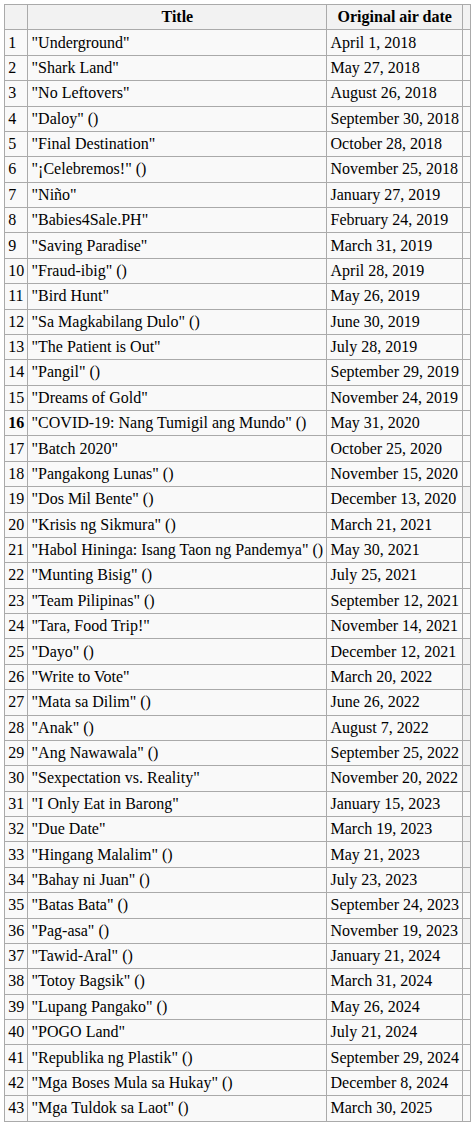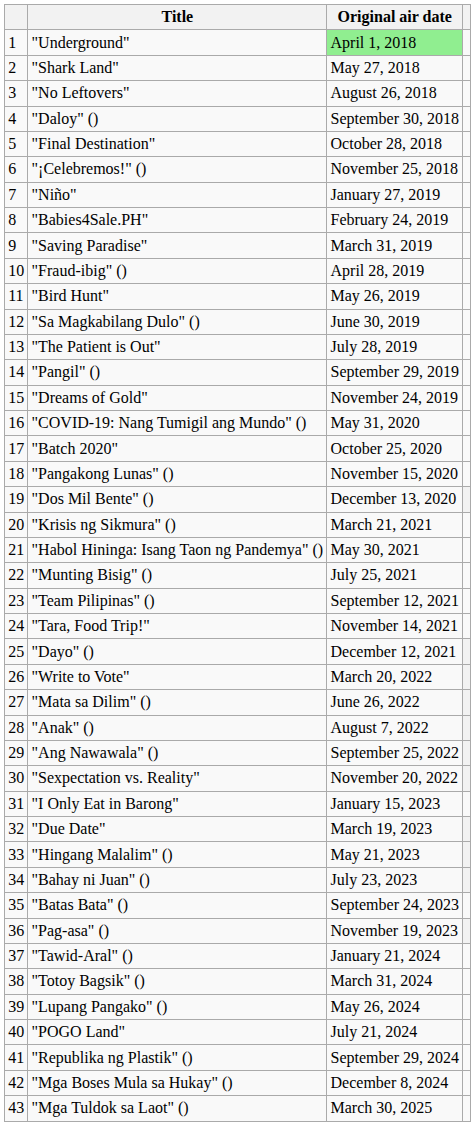(373, 42) no background -> (373, 42) lightgreen background
(16, 423) bold -> (16, 423) normal
